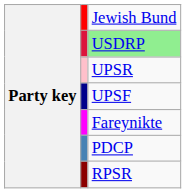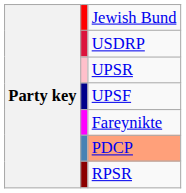(118, 43) lightgreen background -> (118, 43) no background
(112, 148) no background -> (112, 148) lightsalmon background
